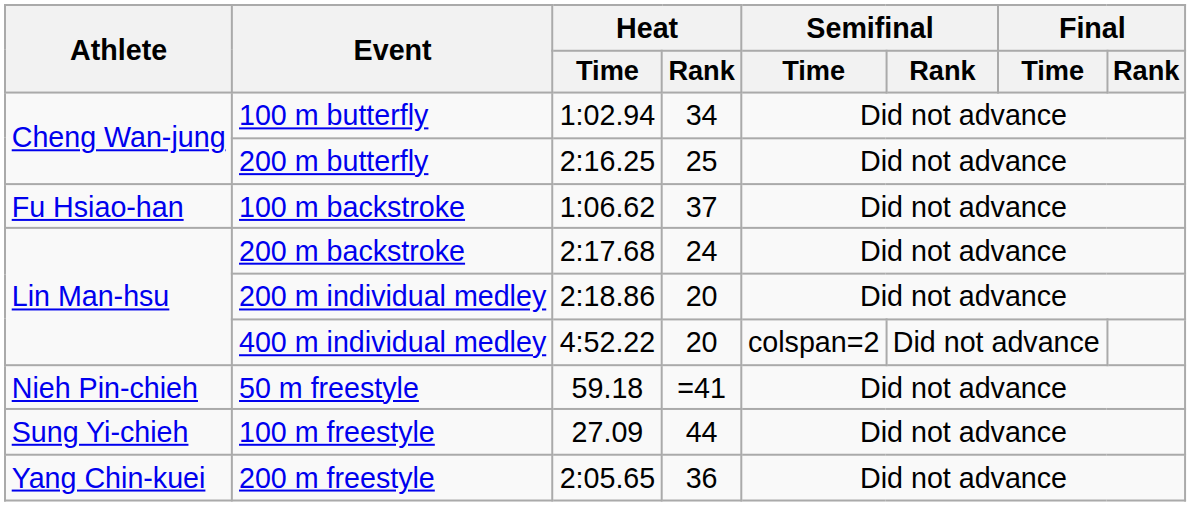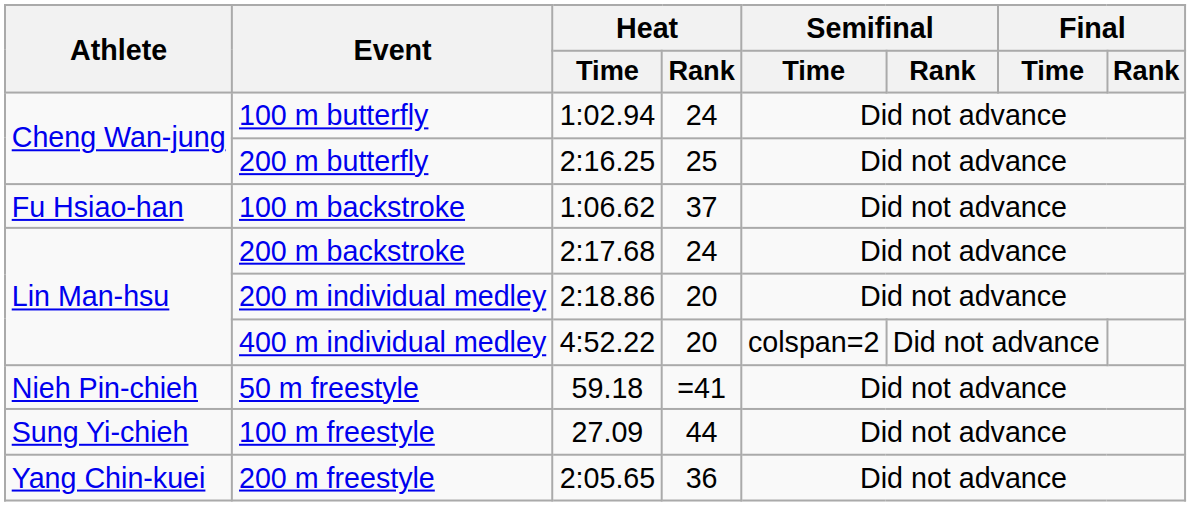(702, 116) 34 -> (702, 116) 24
